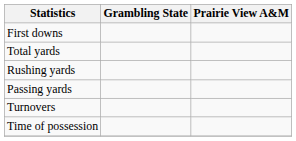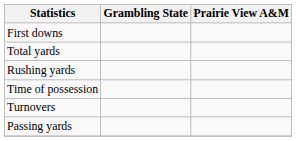rows swapped: (39, 88) <-> (53, 126)
